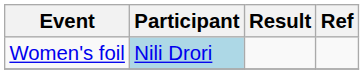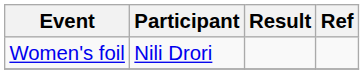(173, 53) lightblue background -> (173, 53) no background
